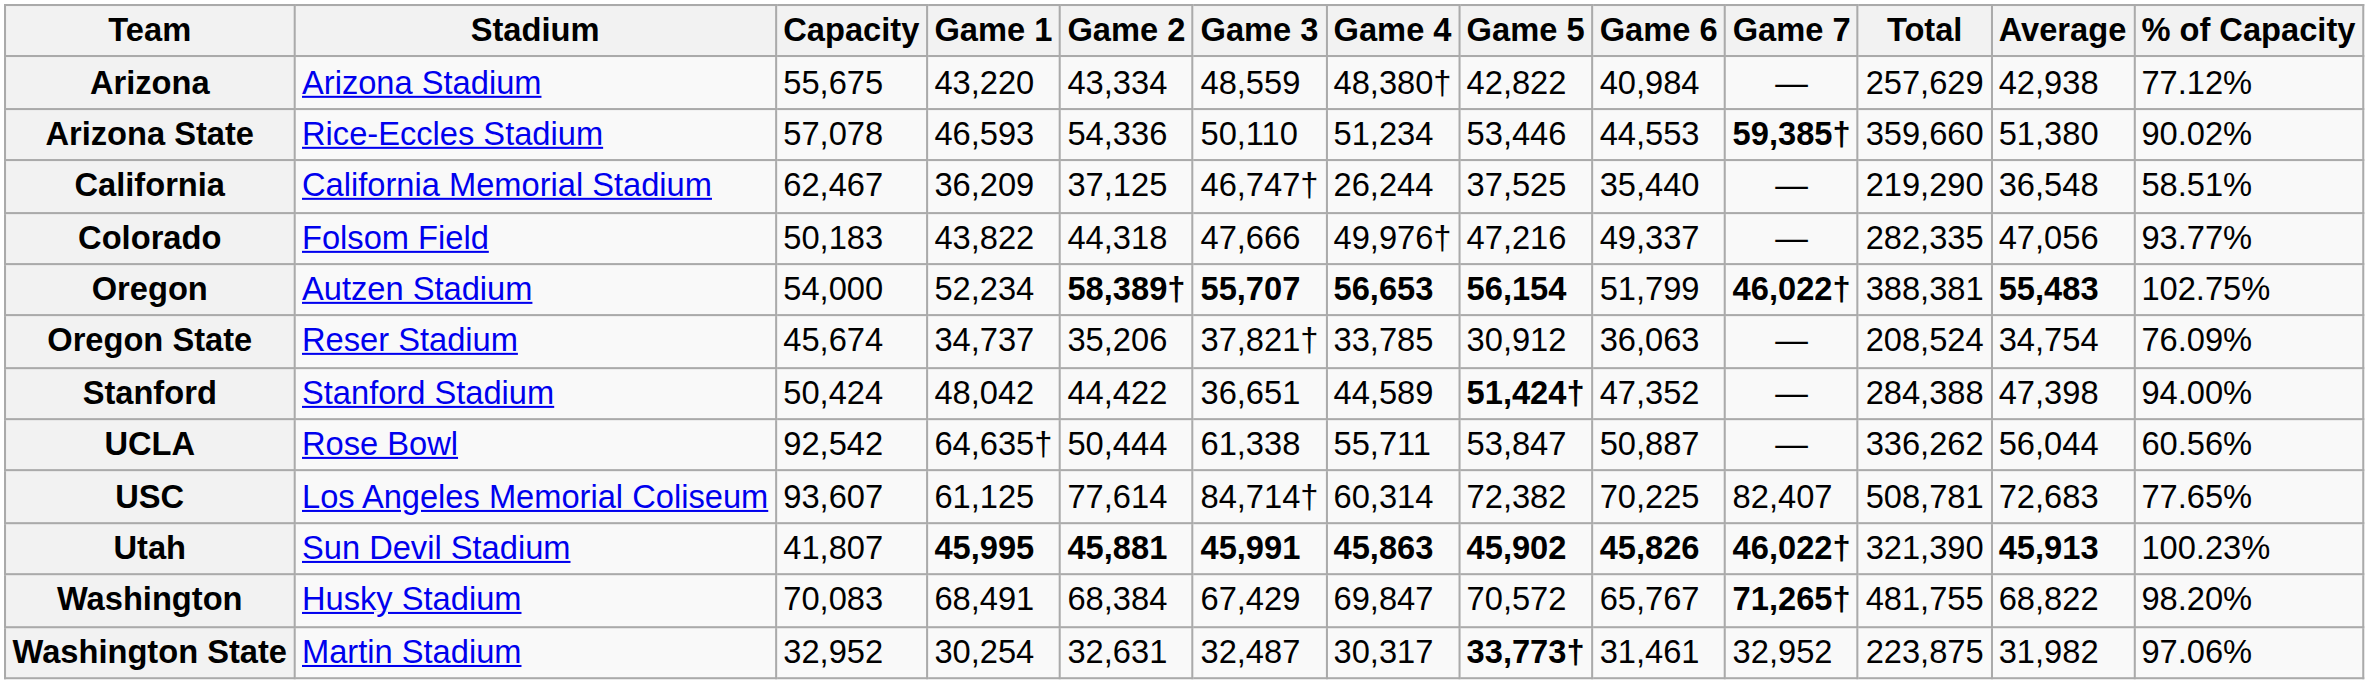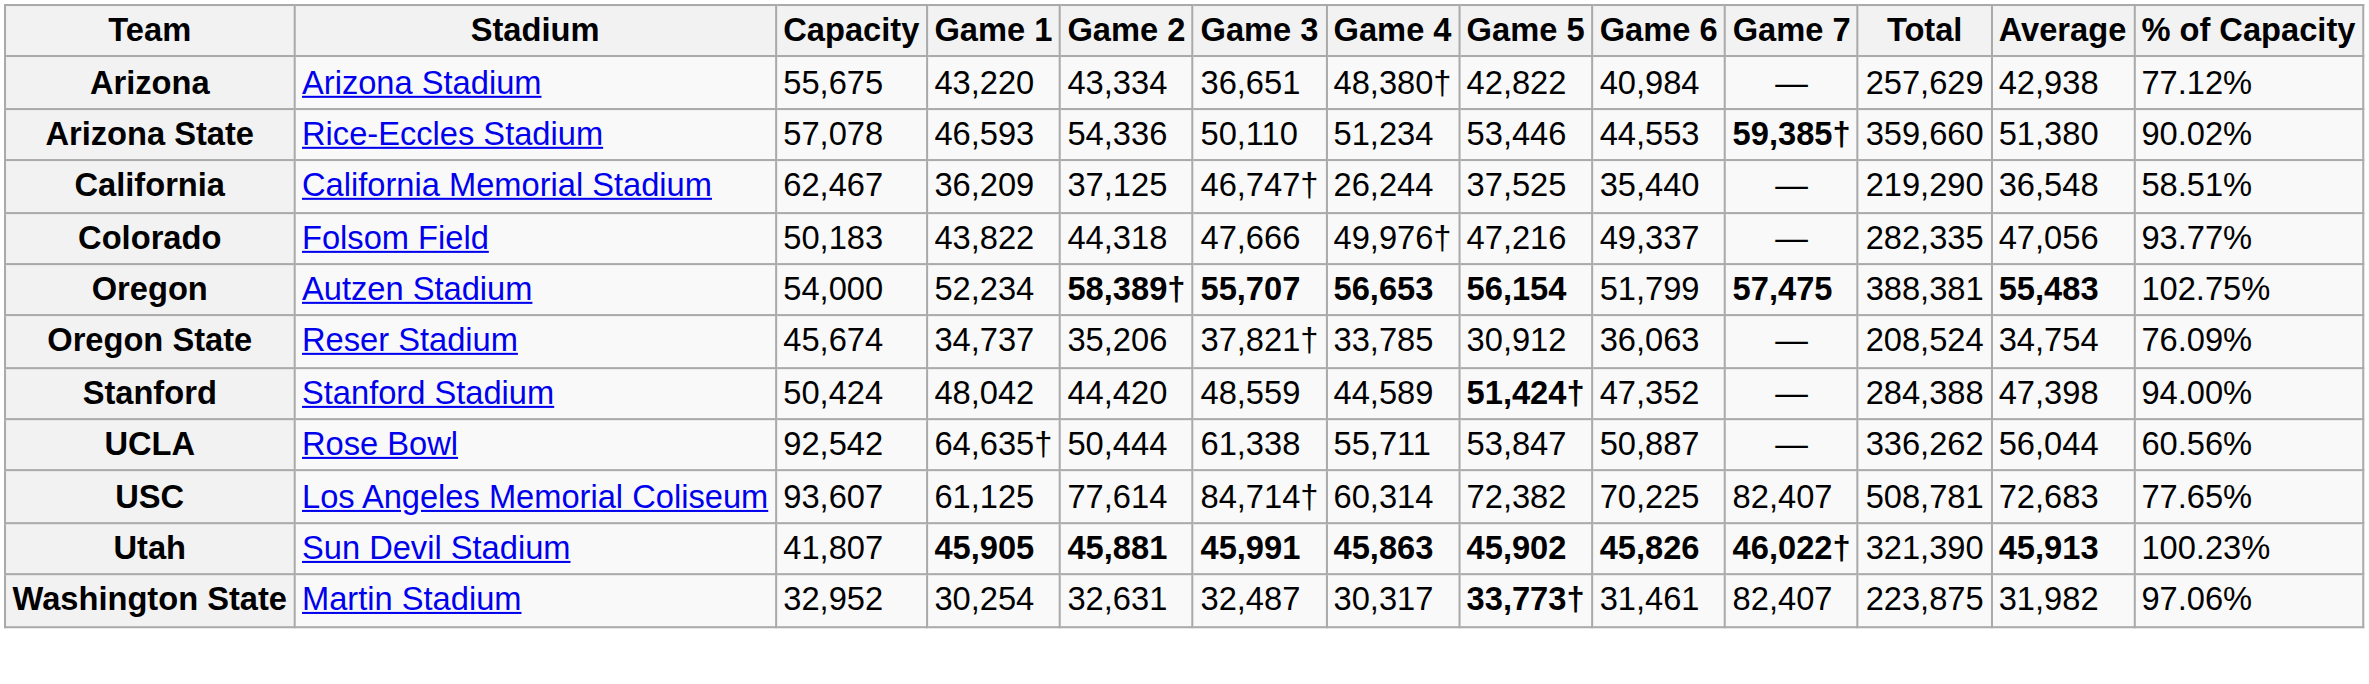(1250, 82) 48,559 -> (1250, 82) 36,651
(1792, 289) 46,022† -> (1783, 289) 57,475
(1117, 392) 44,422 -> (1117, 392) 44,420
(1250, 392) 36,651 -> (1250, 392) 48,559
(984, 548) 45,995 -> (984, 548) 45,905
- row: (150, 599)
(1783, 651) 32,952 -> (1783, 599) 82,407
